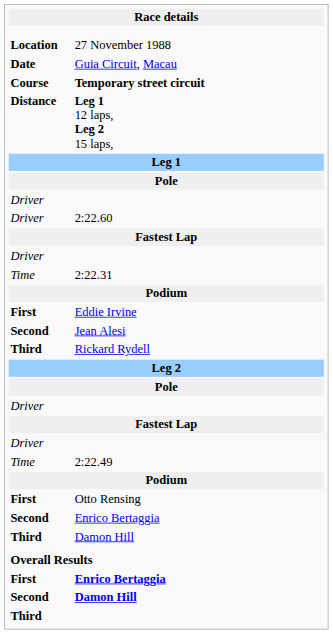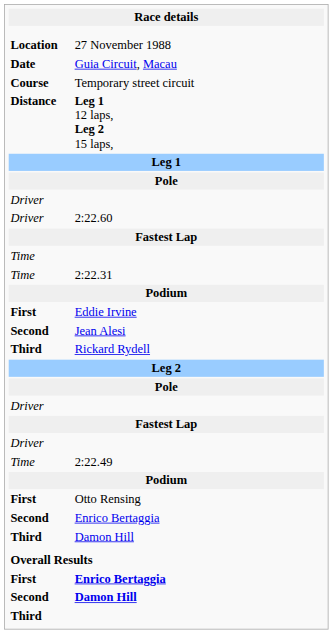(140, 83) bold -> (134, 83) normal
(27, 256) Driver -> (23, 256) Time
